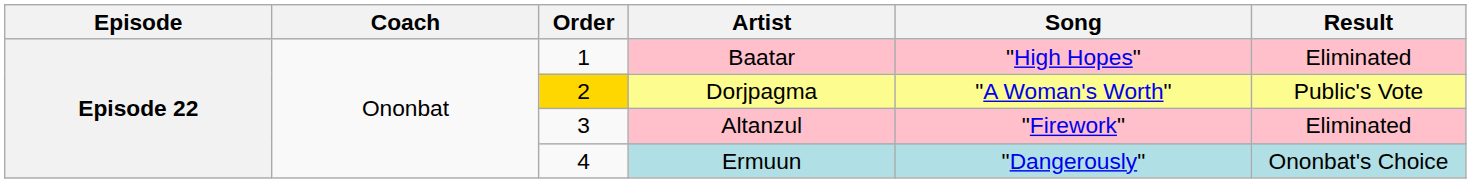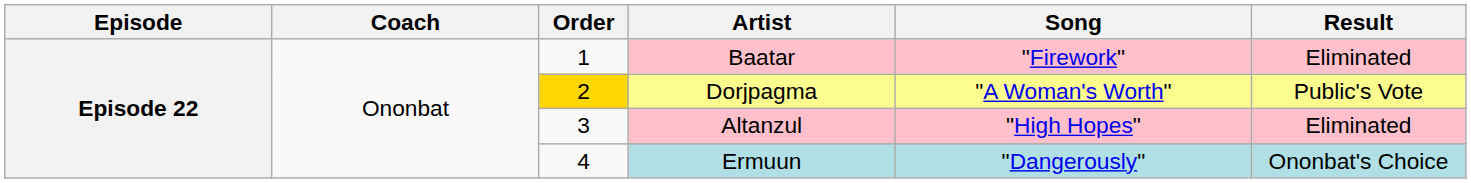(1073, 57) "High Hopes" -> (1073, 57) "Firework"
(1073, 126) "Firework" -> (1073, 126) "High Hopes"
